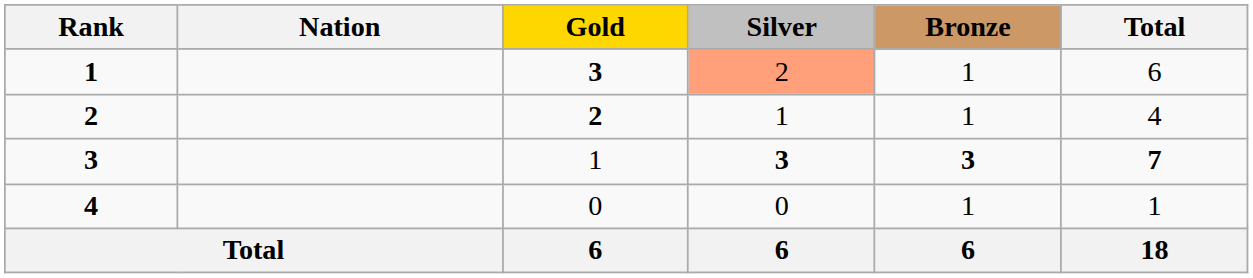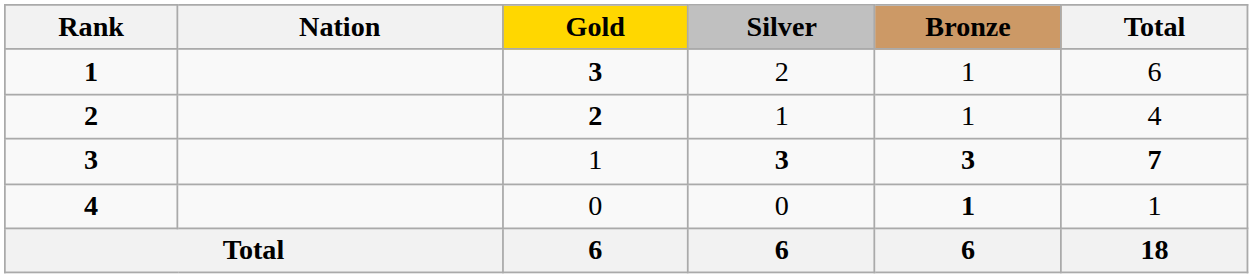(782, 71) lightsalmon background -> (782, 71) no background
(968, 205) normal -> (968, 205) bold
